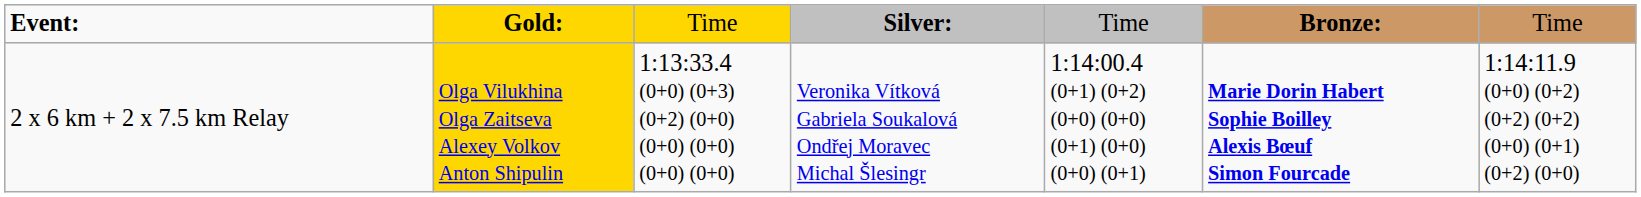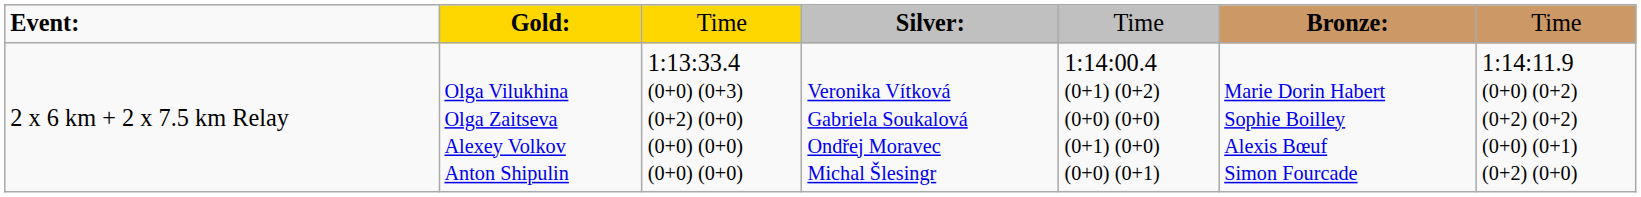(501, 132) gold background -> (507, 132) no background
(1296, 130) bold -> (1305, 132) normal
